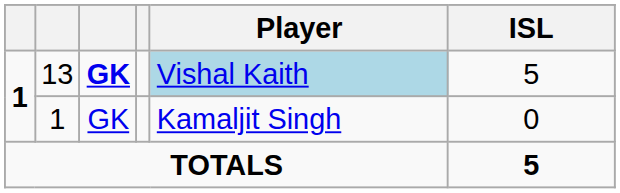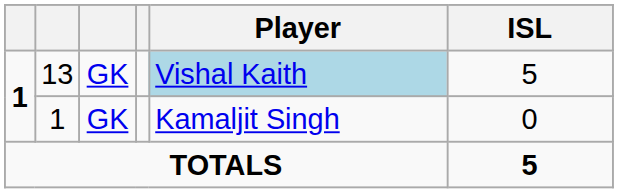(108, 74) bold -> (108, 74) normal
